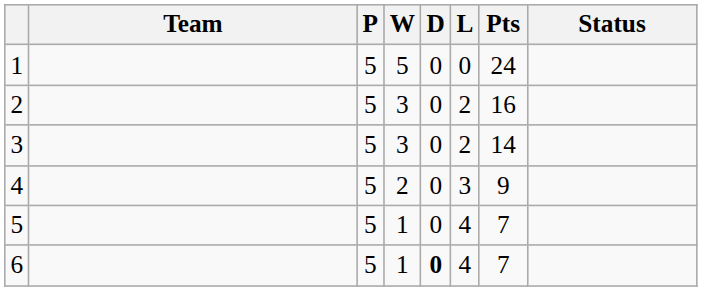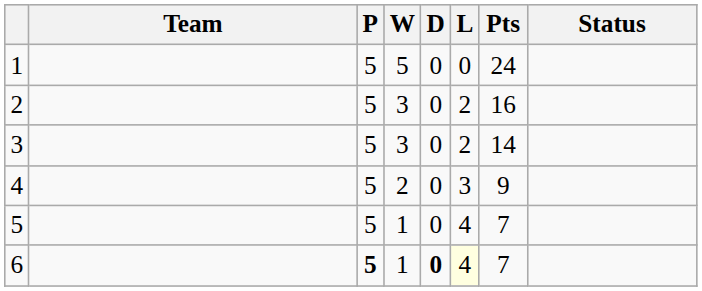(370, 265) normal -> (370, 265) bold
(465, 265) no background -> (465, 265) lightyellow background
